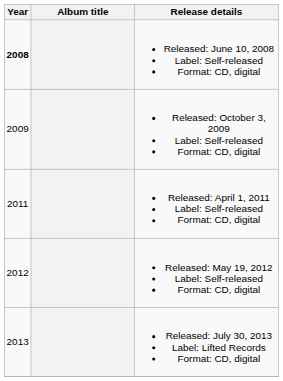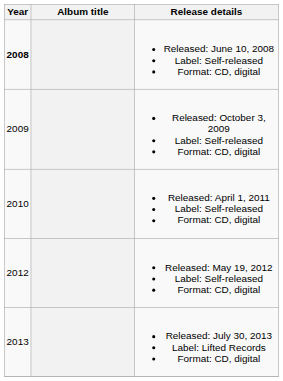(18, 204) 2011 -> (18, 204) 2010
